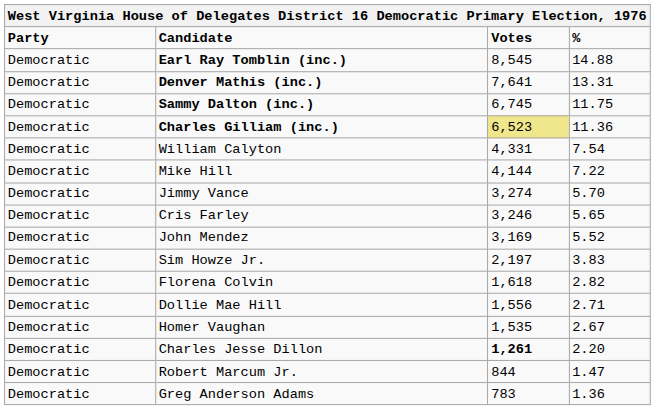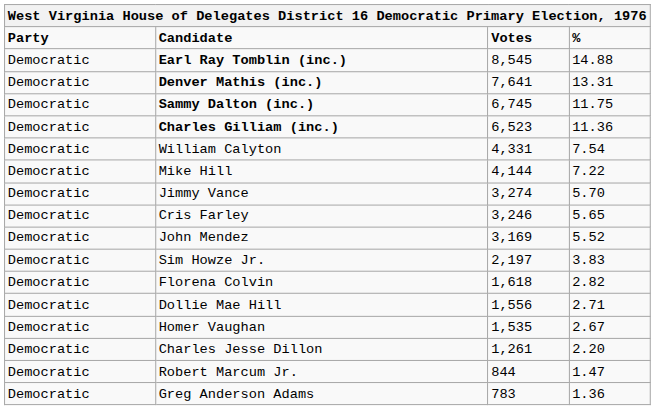(512, 127) khaki background -> (512, 127) no background
(512, 349) bold -> (512, 349) normal
